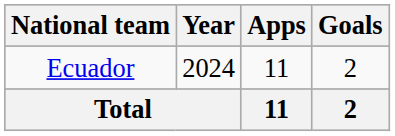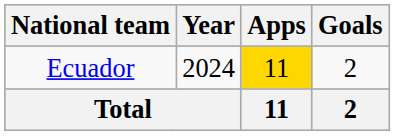(277, 67) no background -> (277, 67) gold background
